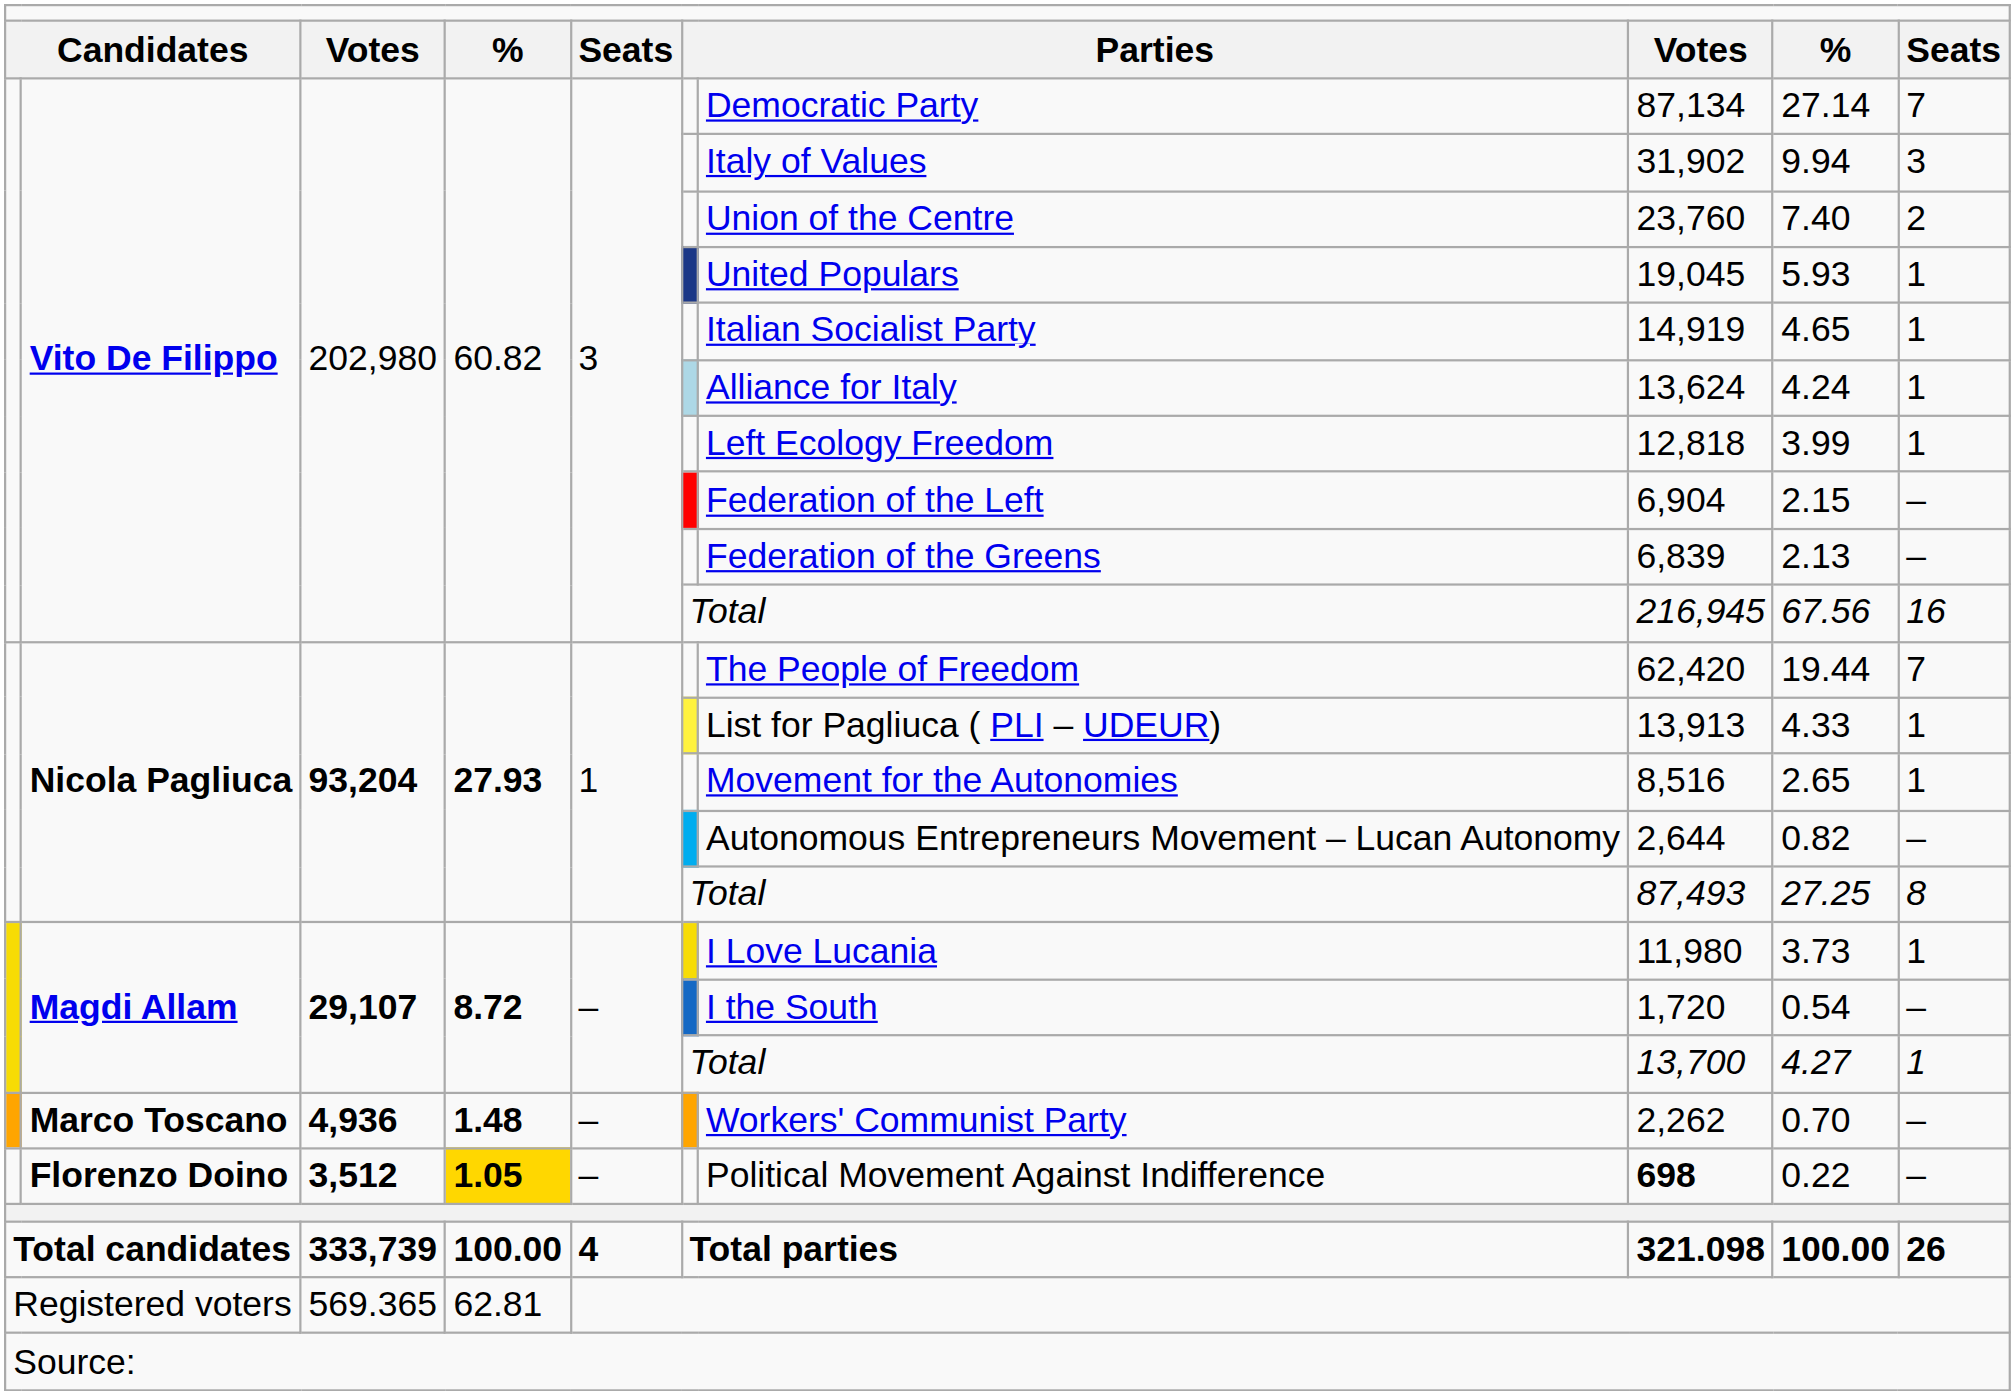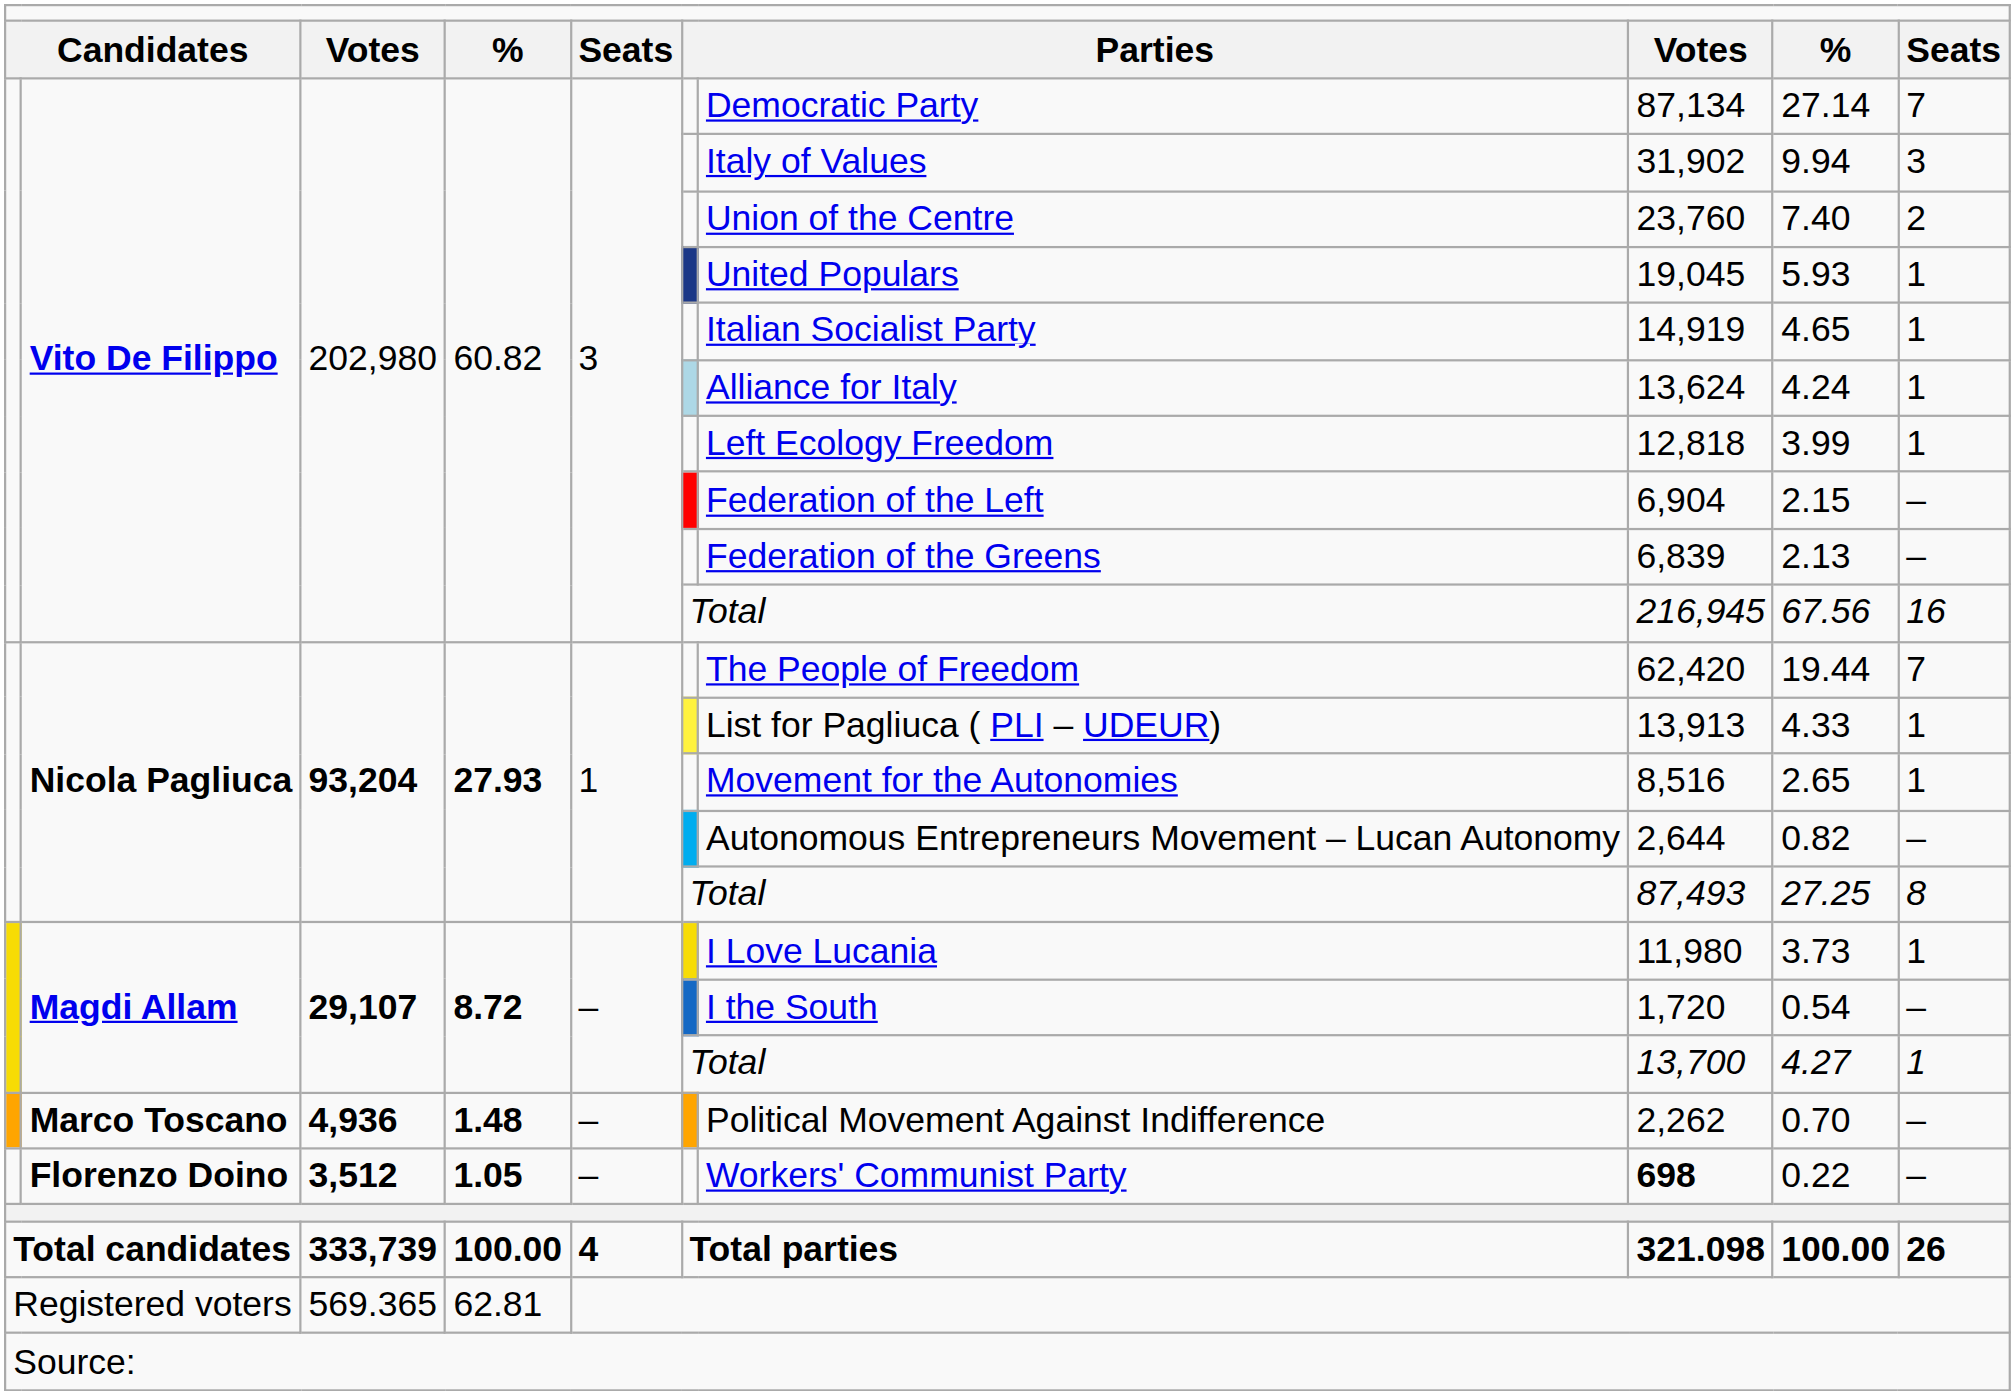(916, 1119) Workers' Communist Party -> (1016, 1119) Political Movement Against Indifference
(488, 1175) gold background -> (488, 1175) no background
(1016, 1175) Political Movement Against Indifference -> (916, 1175) Workers' Communist Party
